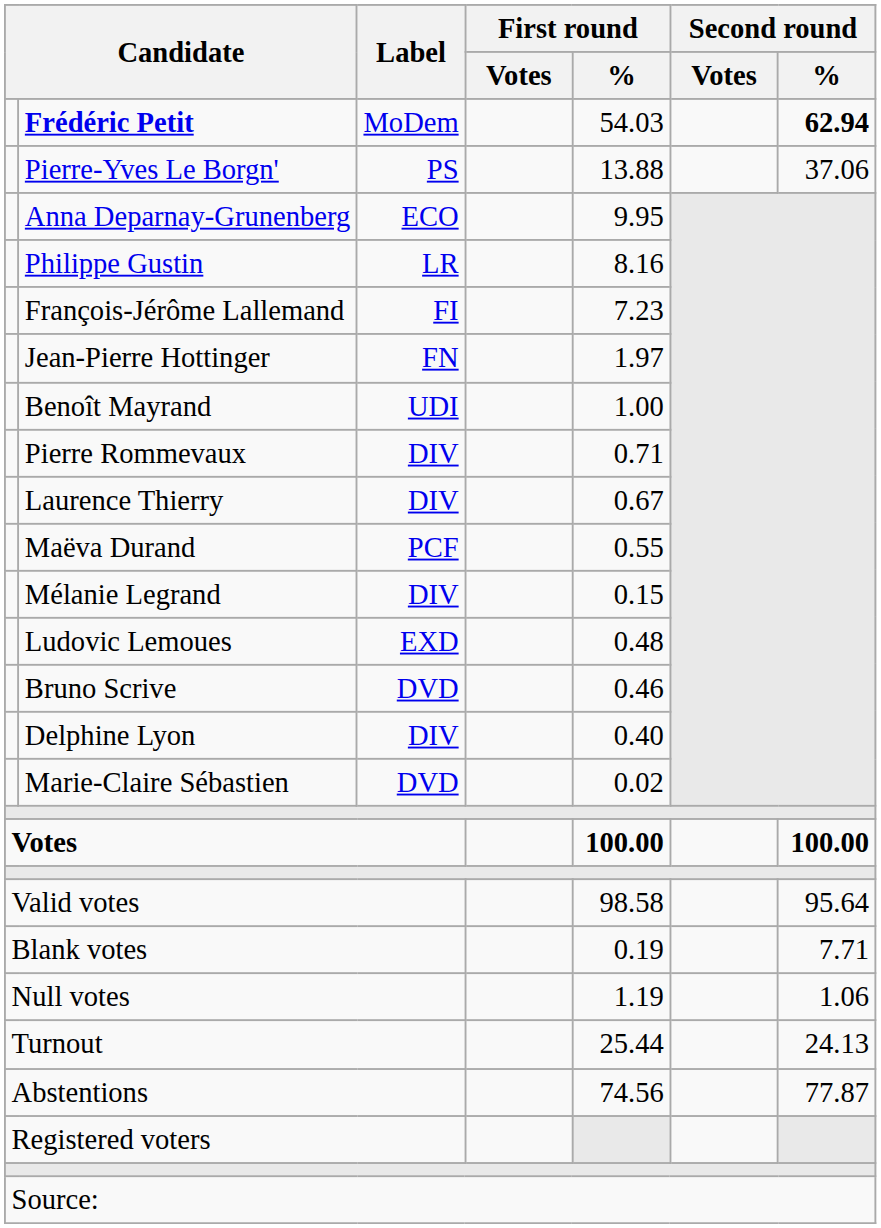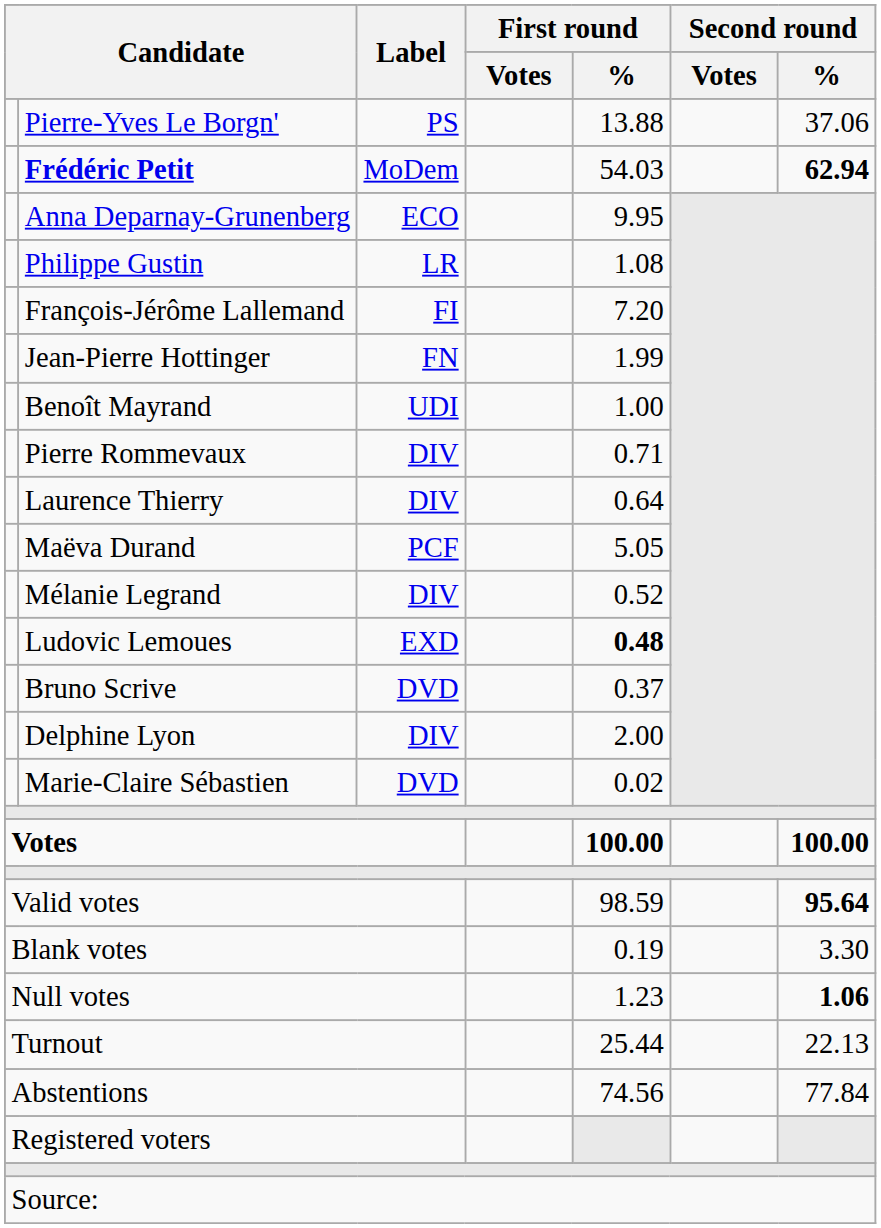rows swapped: (109, 122) <-> (152, 169)
(639, 263) 8.16 -> (639, 263) 1.08
(639, 310) 7.23 -> (639, 310) 7.20
(639, 358) 1.97 -> (639, 358) 1.99
(639, 499) 0.67 -> (639, 499) 0.64
(639, 546) 0.55 -> (639, 546) 5.05
(639, 593) 0.15 -> (639, 593) 0.52
(639, 640) normal -> (639, 640) bold
(639, 687) 0.46 -> (639, 687) 0.37
(639, 735) 0.40 -> (639, 735) 2.00
(632, 902) 98.58 -> (632, 902) 98.59
(837, 902) normal -> (837, 902) bold
(844, 950) 7.71 -> (844, 950) 3.30
(639, 997) 1.19 -> (639, 997) 1.23
(844, 997) normal -> (844, 997) bold
(837, 1044) 24.13 -> (837, 1044) 22.13
(837, 1091) 77.87 -> (837, 1091) 77.84
